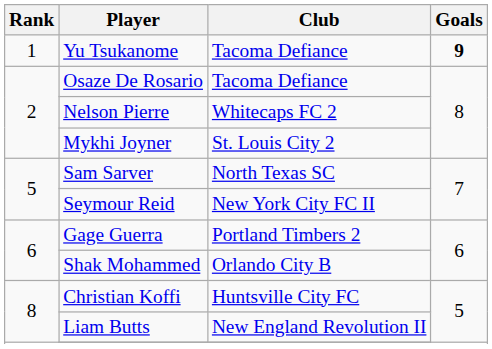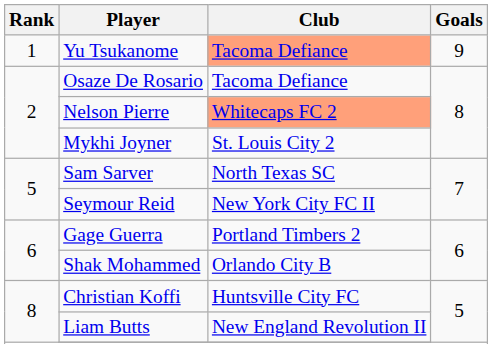(280, 50) no background -> (280, 50) lightsalmon background
(459, 50) bold -> (459, 50) normal
(274, 111) no background -> (274, 111) lightsalmon background
